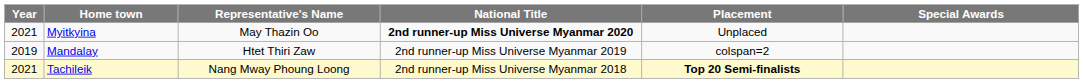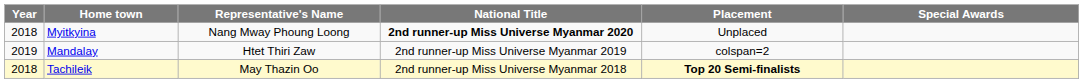(24, 32) 2021 -> (24, 32) 2018
(279, 32) May Thazin Oo -> (279, 32) Nang Mway Phoung Loong
(24, 69) 2021 -> (24, 69) 2018
(279, 69) Nang Mway Phoung Loong -> (279, 69) May Thazin Oo
